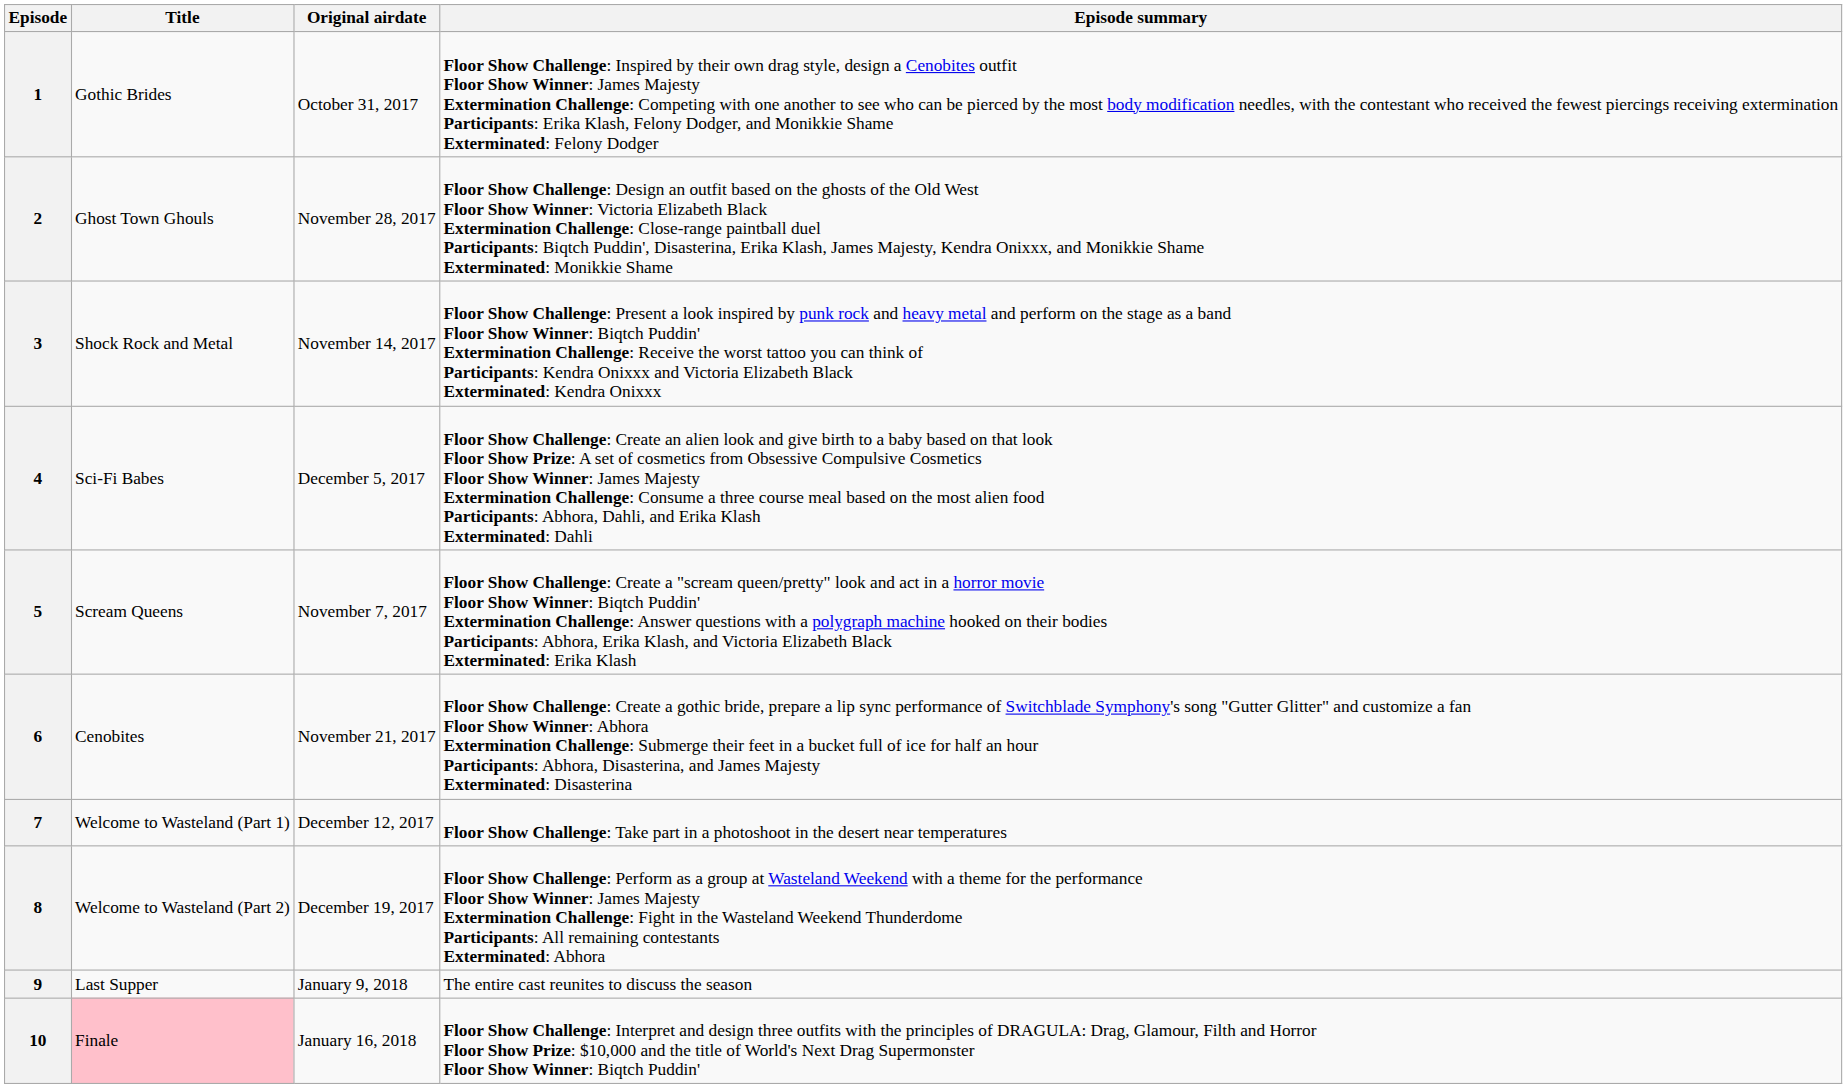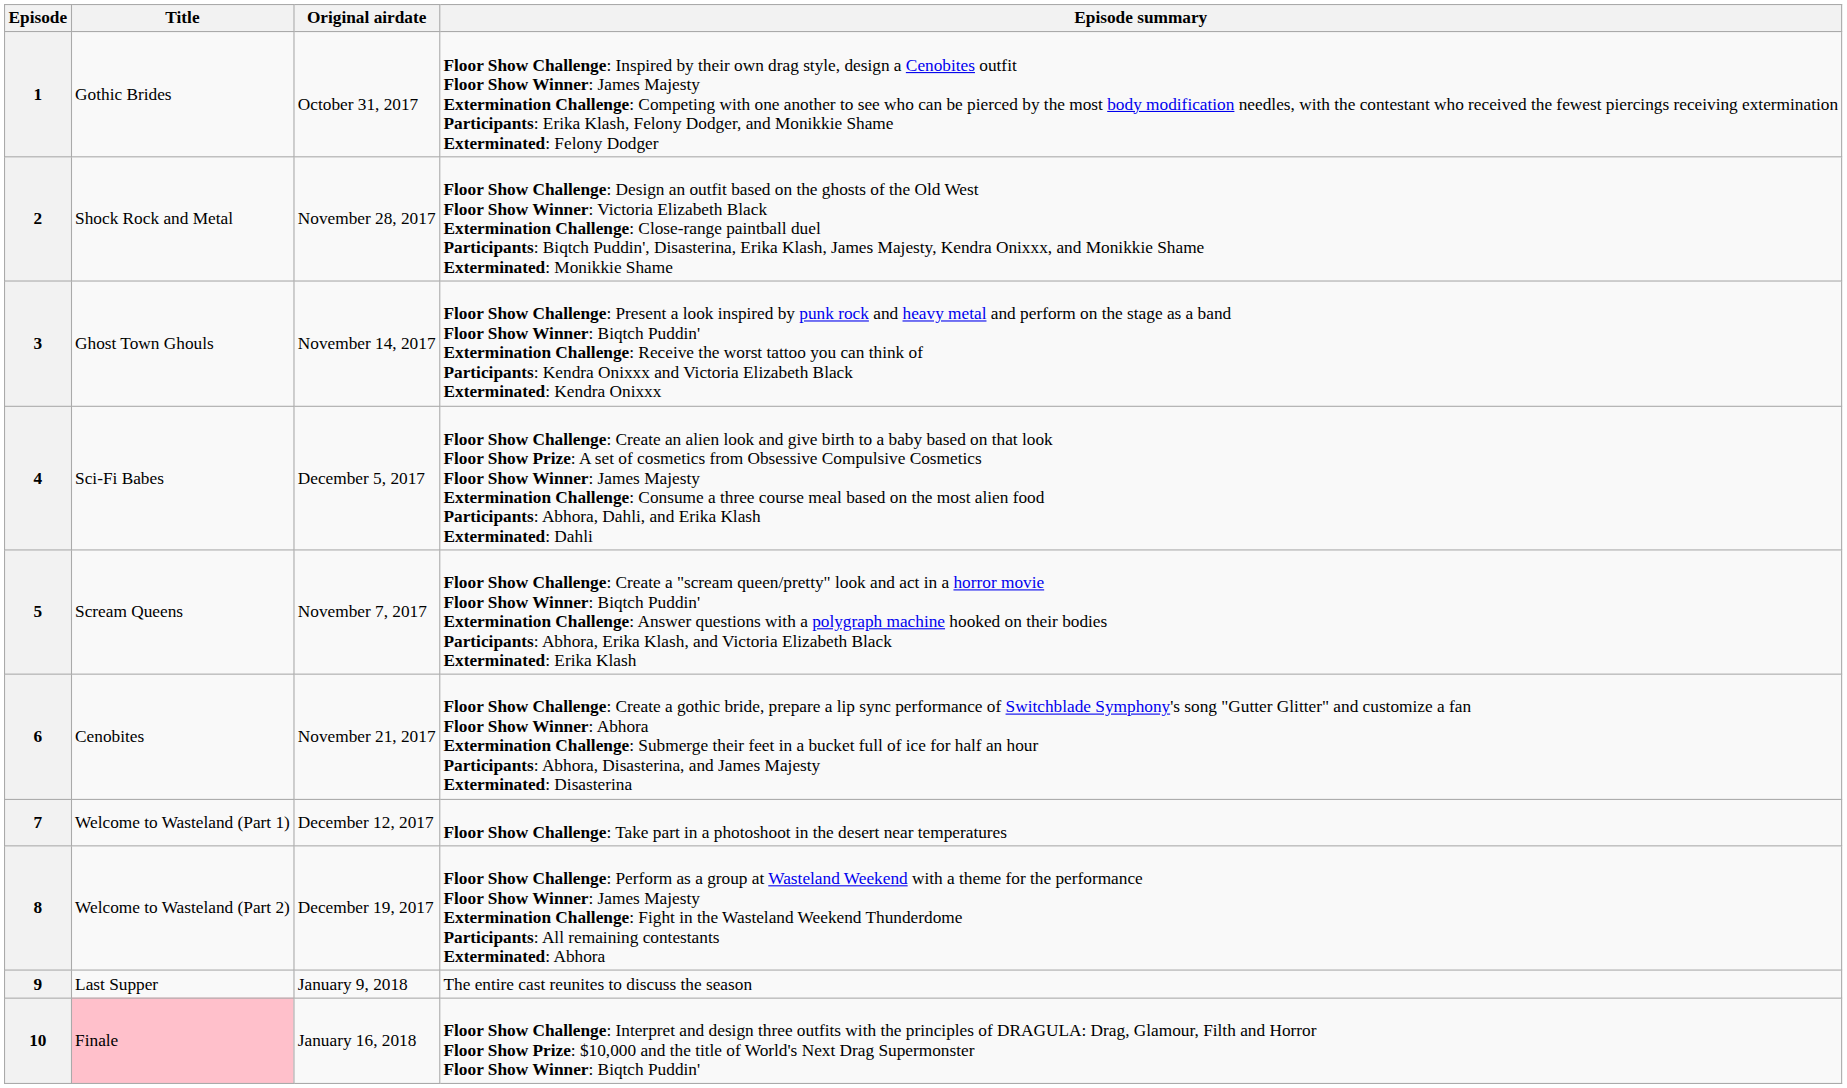(144, 218) Ghost Town Ghouls -> (154, 218) Shock Rock and Metal
(154, 343) Shock Rock and Metal -> (144, 343) Ghost Town Ghouls
